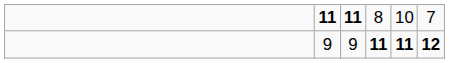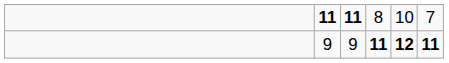(404, 44) 11 -> (404, 44) 12
(431, 44) 12 -> (430, 44) 11
